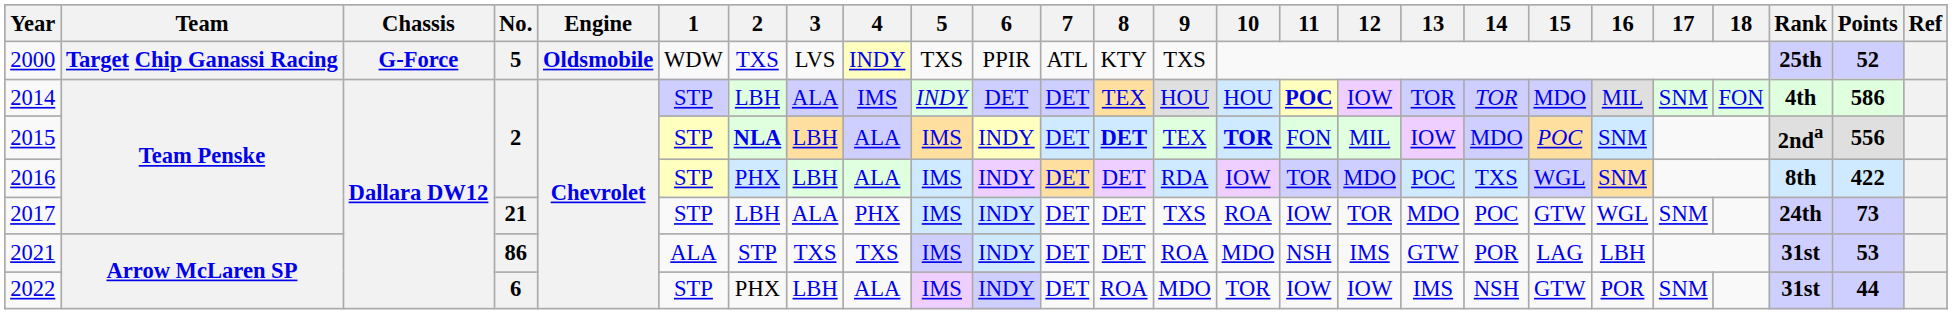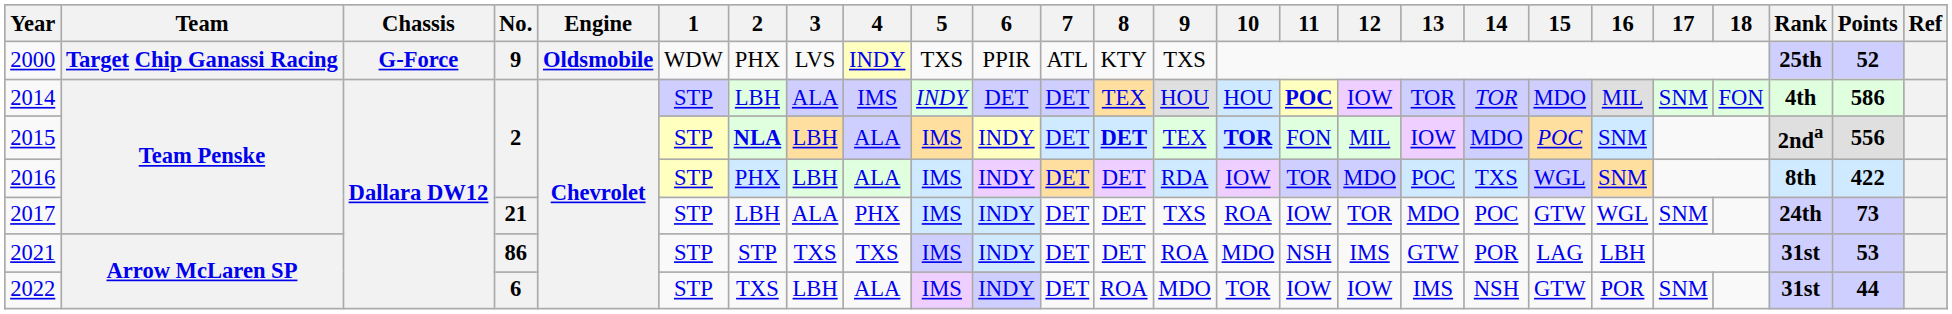(516, 59) 5 -> (516, 59) 9
(757, 59) TXS -> (757, 59) PHX
(693, 252) ALA -> (693, 252) STP
(757, 289) PHX -> (757, 289) TXS
